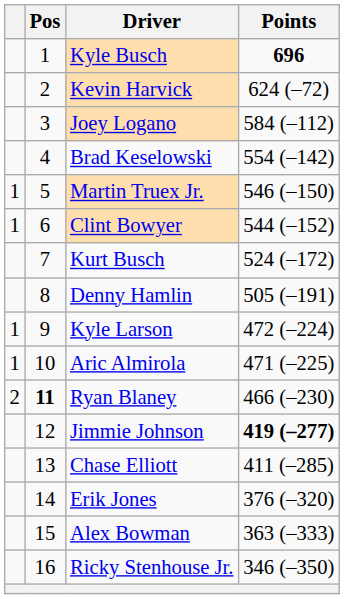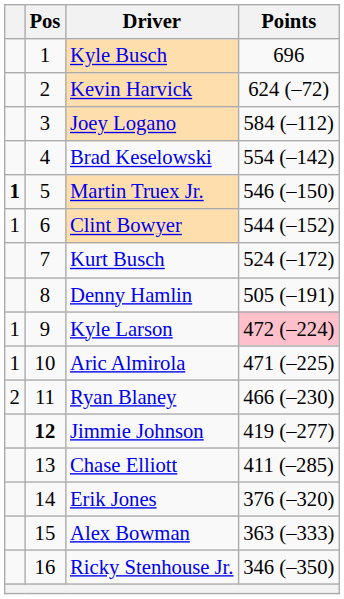(289, 55) bold -> (289, 55) normal
(15, 192) normal -> (15, 192) bold
(289, 328) no background -> (289, 328) pink background
(45, 396) bold -> (45, 396) normal
(45, 430) normal -> (45, 430) bold
(289, 430) bold -> (289, 430) normal
